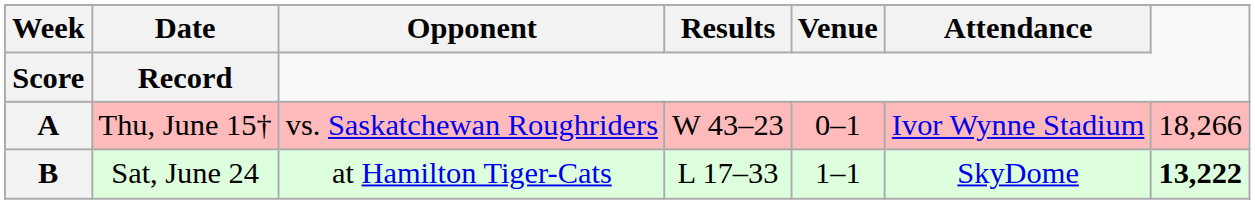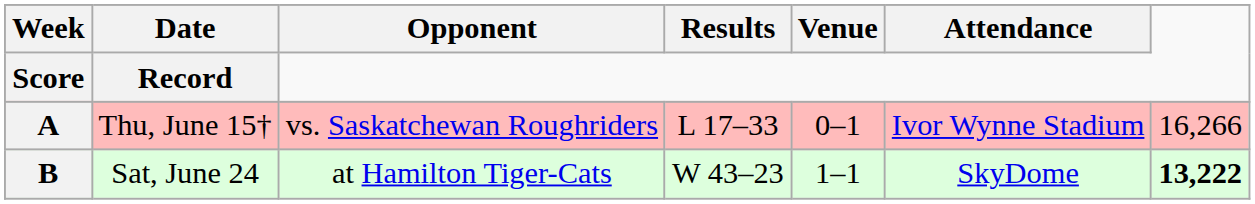(728, 125) W 43–23 -> (728, 125) L 17–33
(1200, 125) 18,266 -> (1200, 125) 16,266
(728, 173) L 17–33 -> (728, 173) W 43–23
